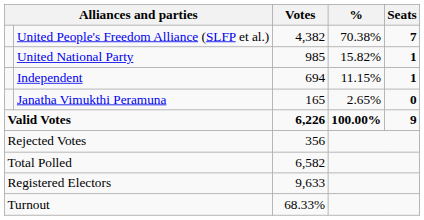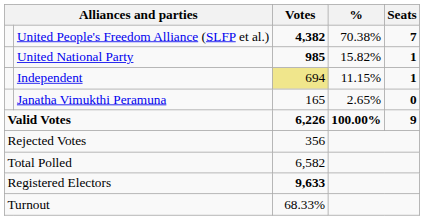(310, 36) normal -> (310, 36) bold
(315, 57) normal -> (315, 57) bold
(315, 78) no background -> (315, 78) khaki background
(310, 183) normal -> (310, 183) bold
